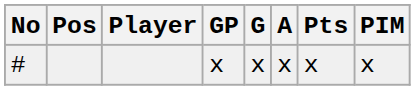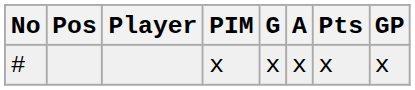columns swapped: (224, 25) <-> (382, 25)
